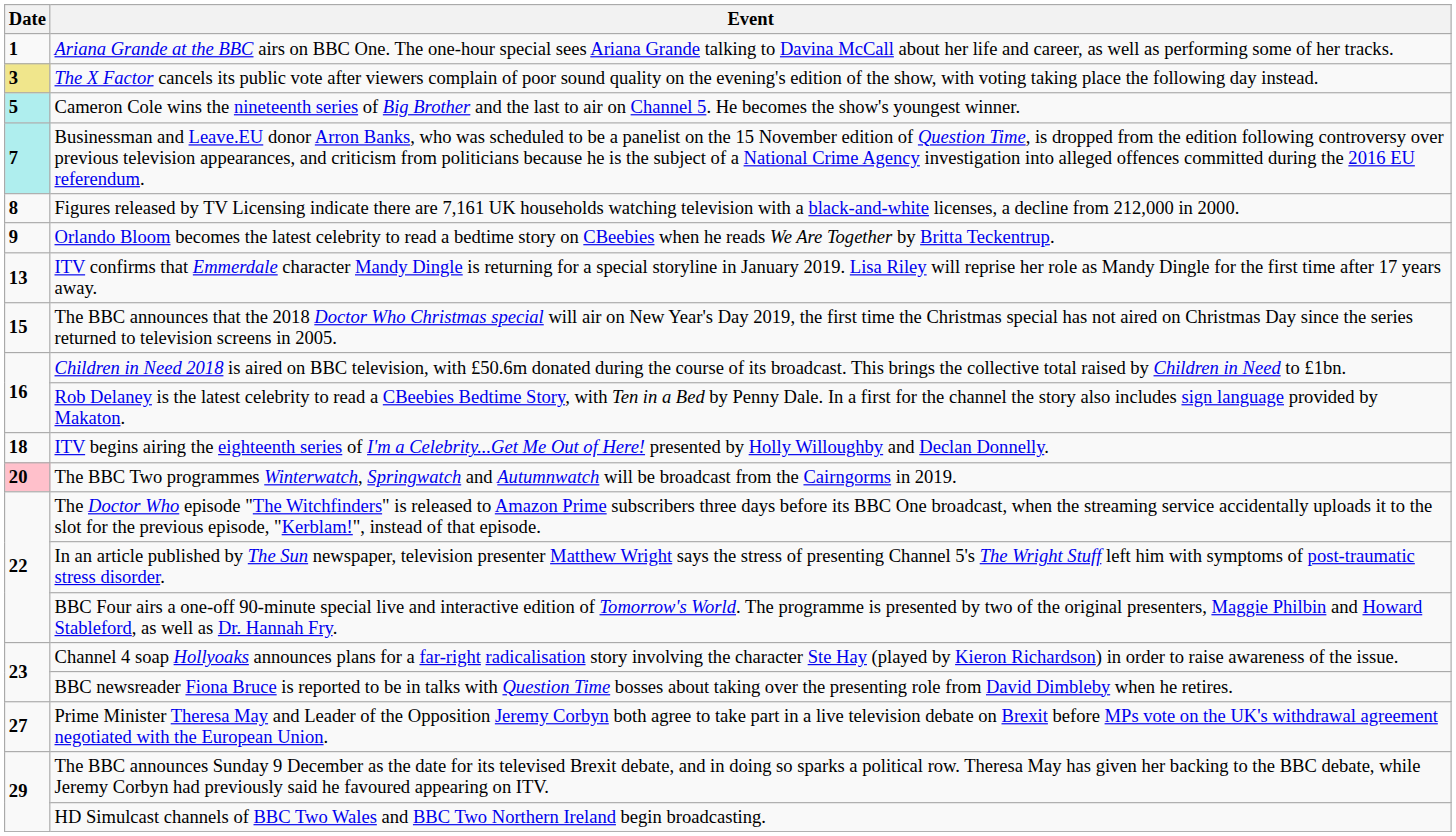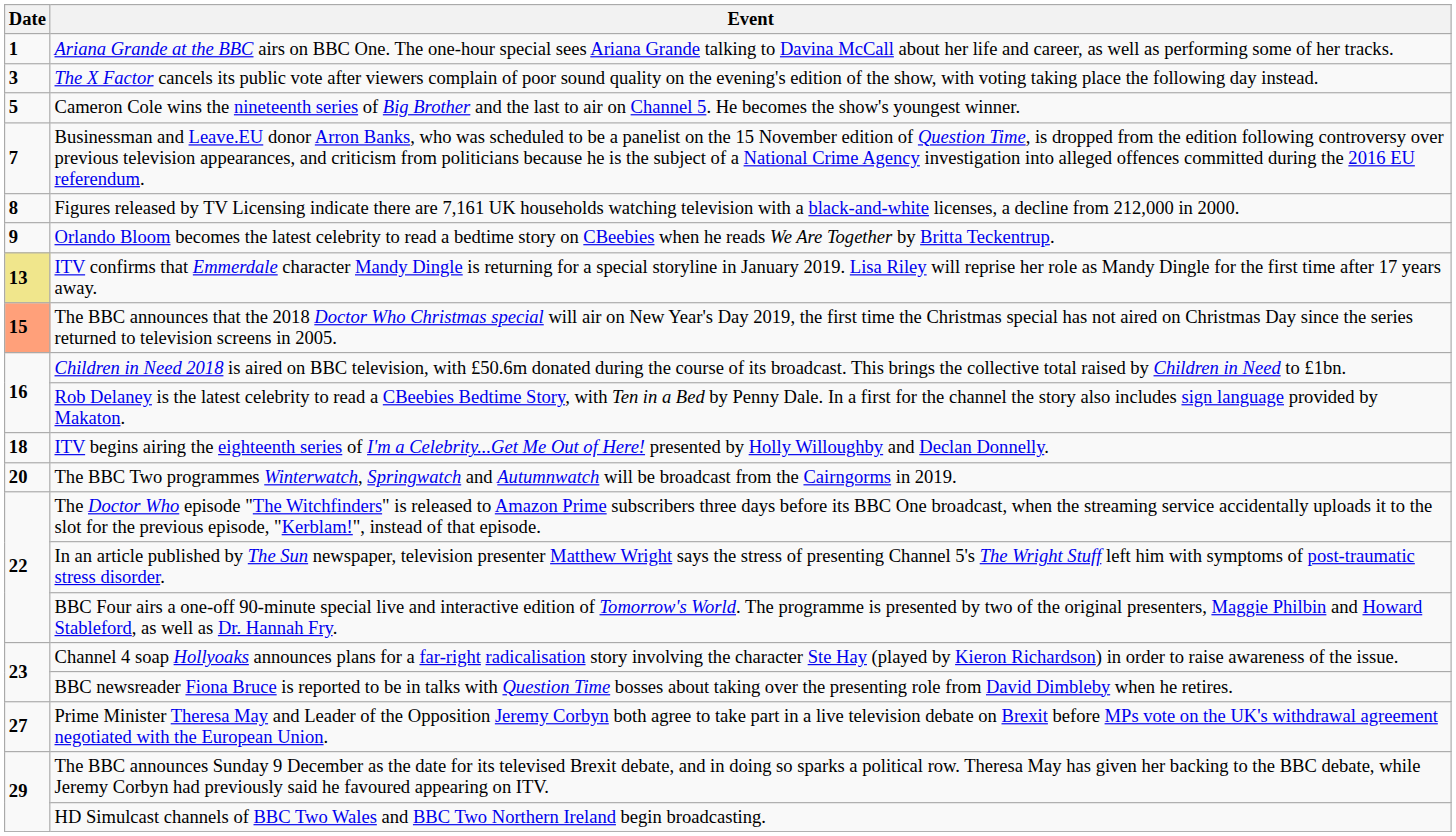(13, 78) khaki background -> (13, 78) no background
(13, 107) paleturquoise background -> (13, 107) no background
(13, 157) paleturquoise background -> (13, 157) no background
(18, 277) no background -> (18, 277) khaki background
(18, 327) no background -> (18, 327) lightsalmon background
(18, 476) pink background -> (18, 476) no background
